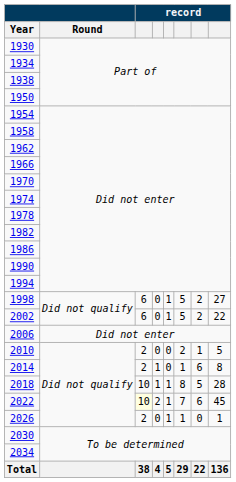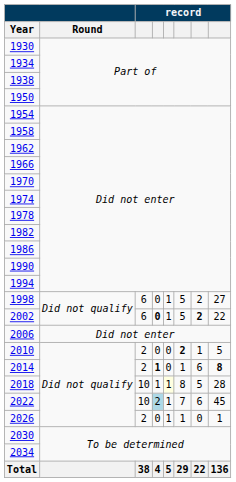(158, 317) normal -> (158, 317) bold
(199, 317) normal -> (199, 317) bold
(183, 351) normal -> (183, 351) bold
(158, 368) normal -> (158, 368) bold
(219, 368) normal -> (219, 368) bold
(169, 384) no background -> (169, 384) lightyellow background
(144, 401) lightyellow background -> (144, 401) no background
(158, 401) no background -> (158, 401) lightblue background
